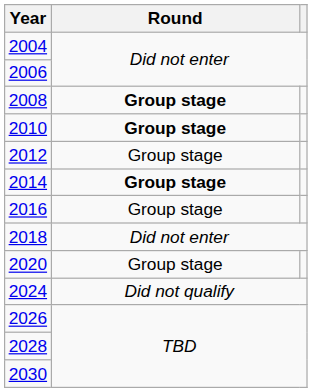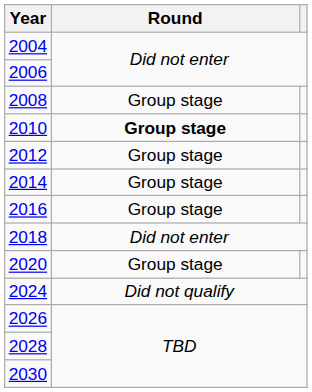(175, 101) bold -> (175, 101) normal
(175, 182) bold -> (175, 182) normal
